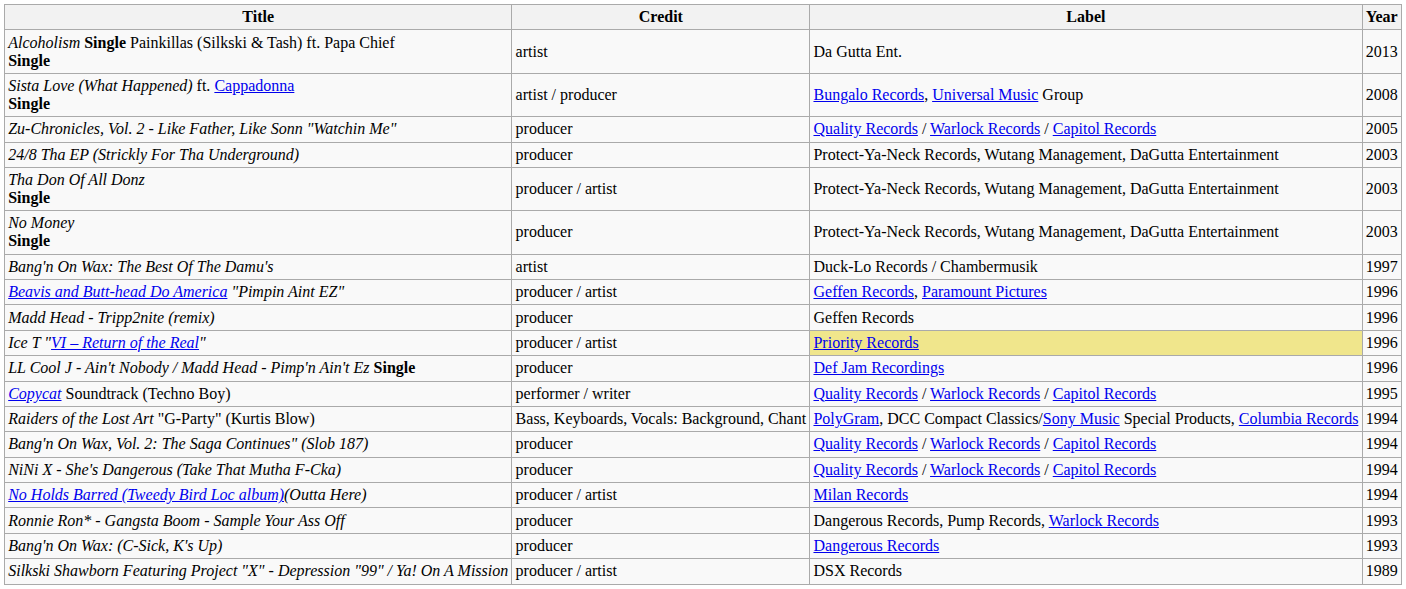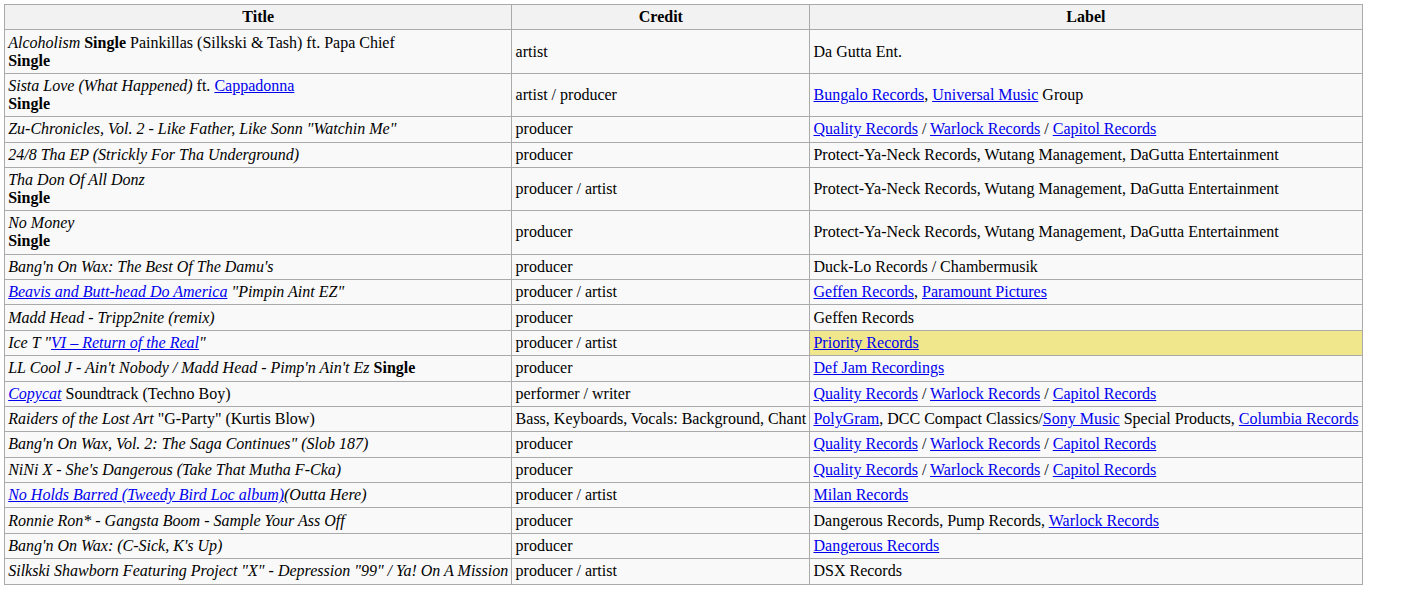- column: (1382, 17)
(532, 266) artist -> (544, 266) producer
